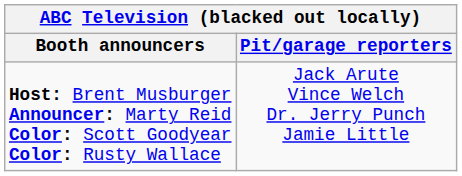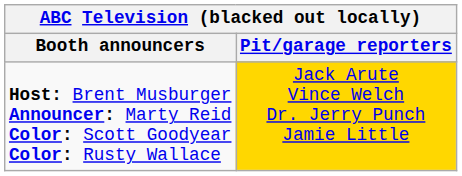(346, 106) no background -> (346, 106) gold background
